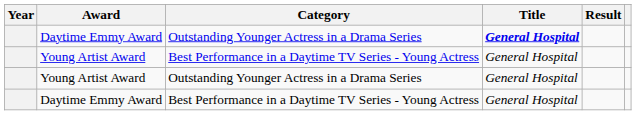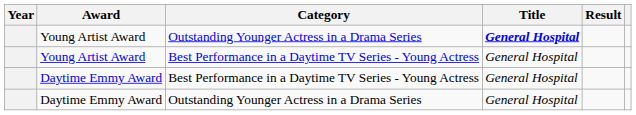(101, 36) Daytime Emmy Award -> (93, 36) Young Artist Award
(93, 78) Young Artist Award -> (101, 78) Daytime Emmy Award
(295, 78) Outstanding Younger Actress in a Drama Series -> (324, 78) Best Performance in a Daytime TV Series - Young Actress
(324, 99) Best Performance in a Daytime TV Series - Young Actress -> (295, 99) Outstanding Younger Actress in a Drama Series
